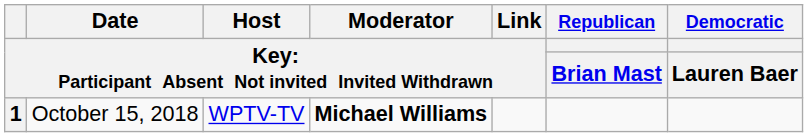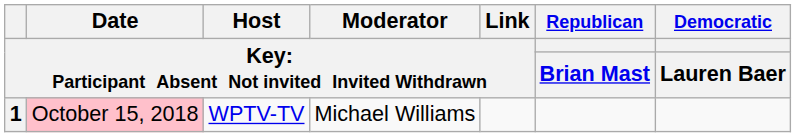(115, 114) no background -> (115, 114) pink background
(401, 114) bold -> (395, 114) normal
